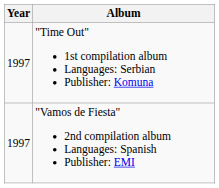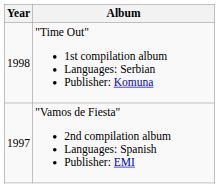(19, 62) 1997 -> (19, 62) 1998
